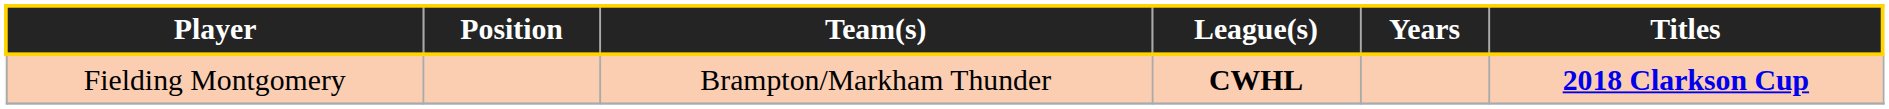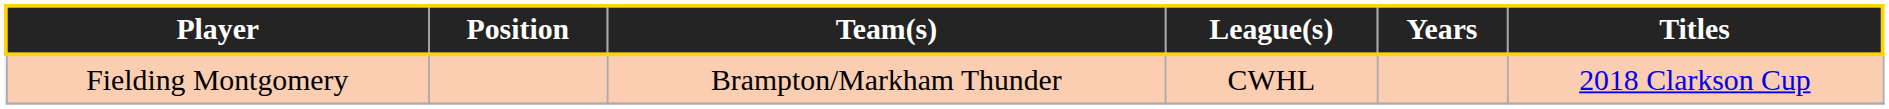(1256, 79) bold -> (1271, 79) normal
(1686, 79) bold -> (1695, 79) normal
